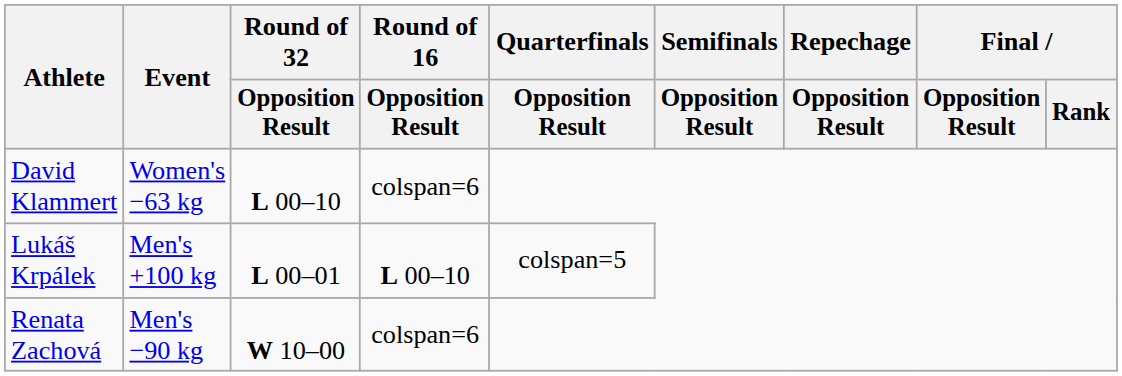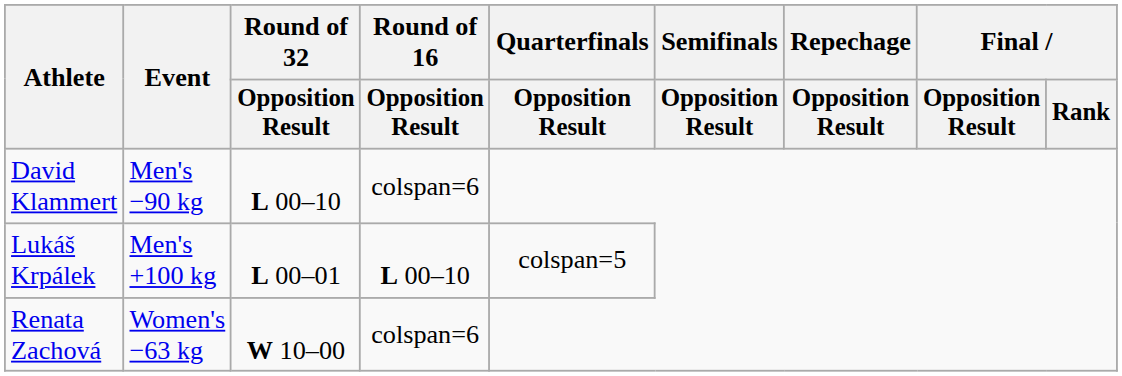(177, 186) Women's −63 kg -> (166, 186) Men's −90 kg
(166, 334) Men's −90 kg -> (177, 334) Women's −63 kg
